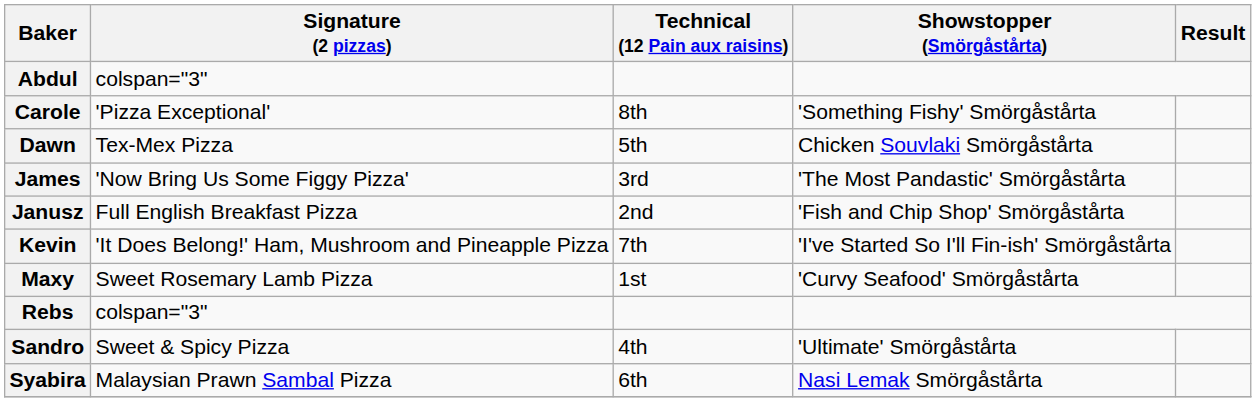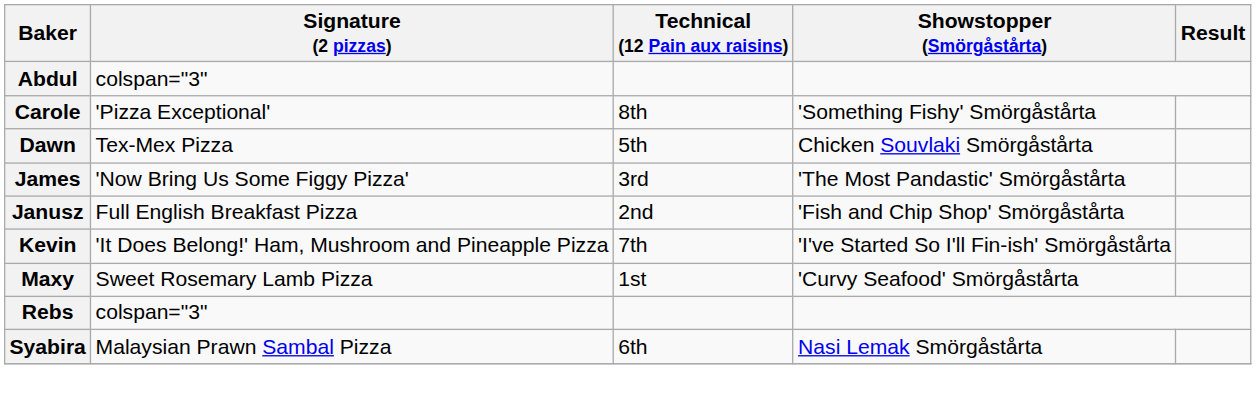- row: (48, 346)
